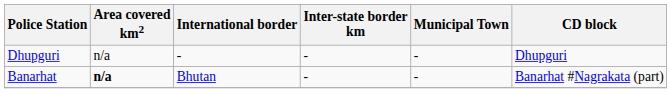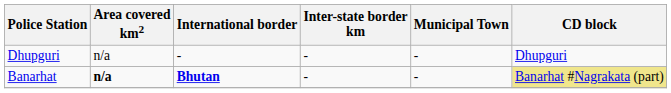(196, 77) normal -> (198, 77) bold
(589, 77) no background -> (589, 77) khaki background
